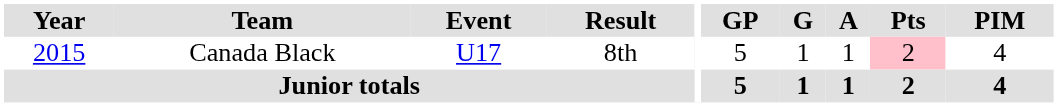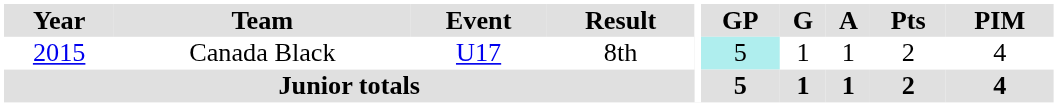(740, 52) no background -> (740, 52) paleturquoise background
(908, 52) pink background -> (908, 52) no background
